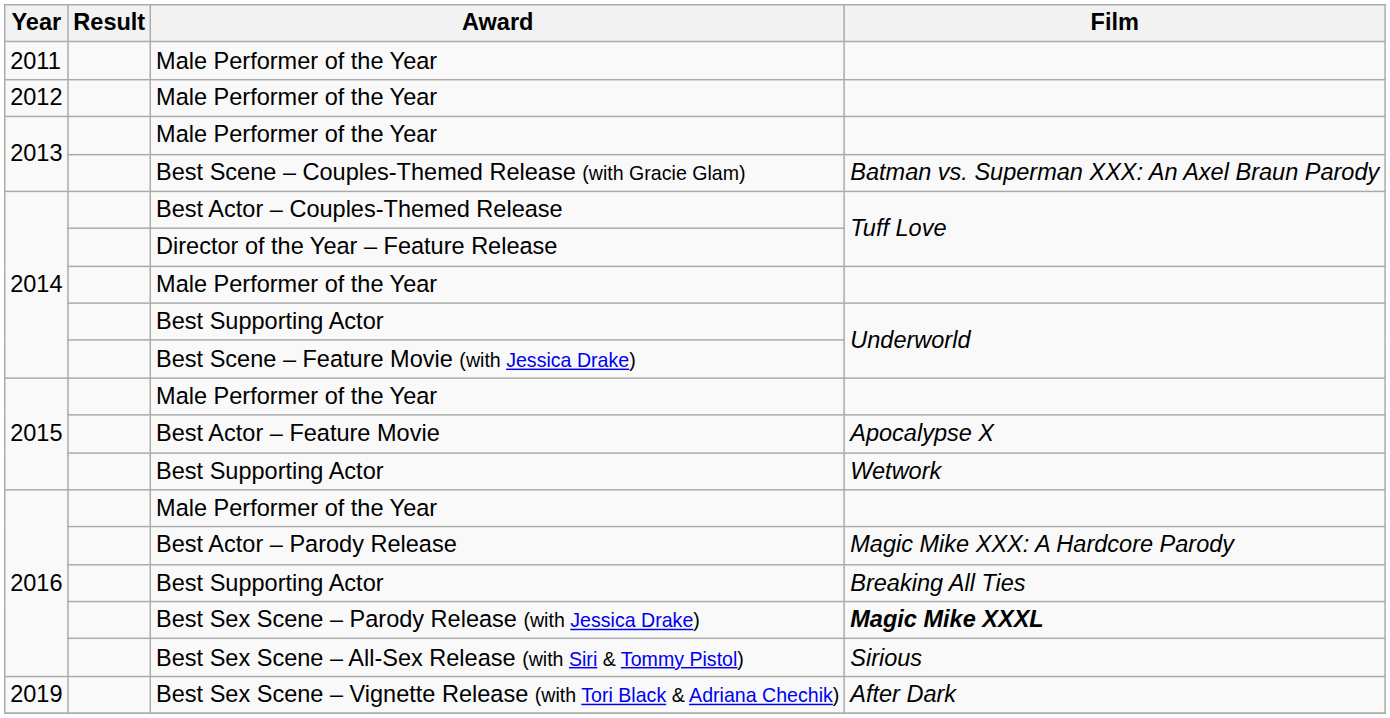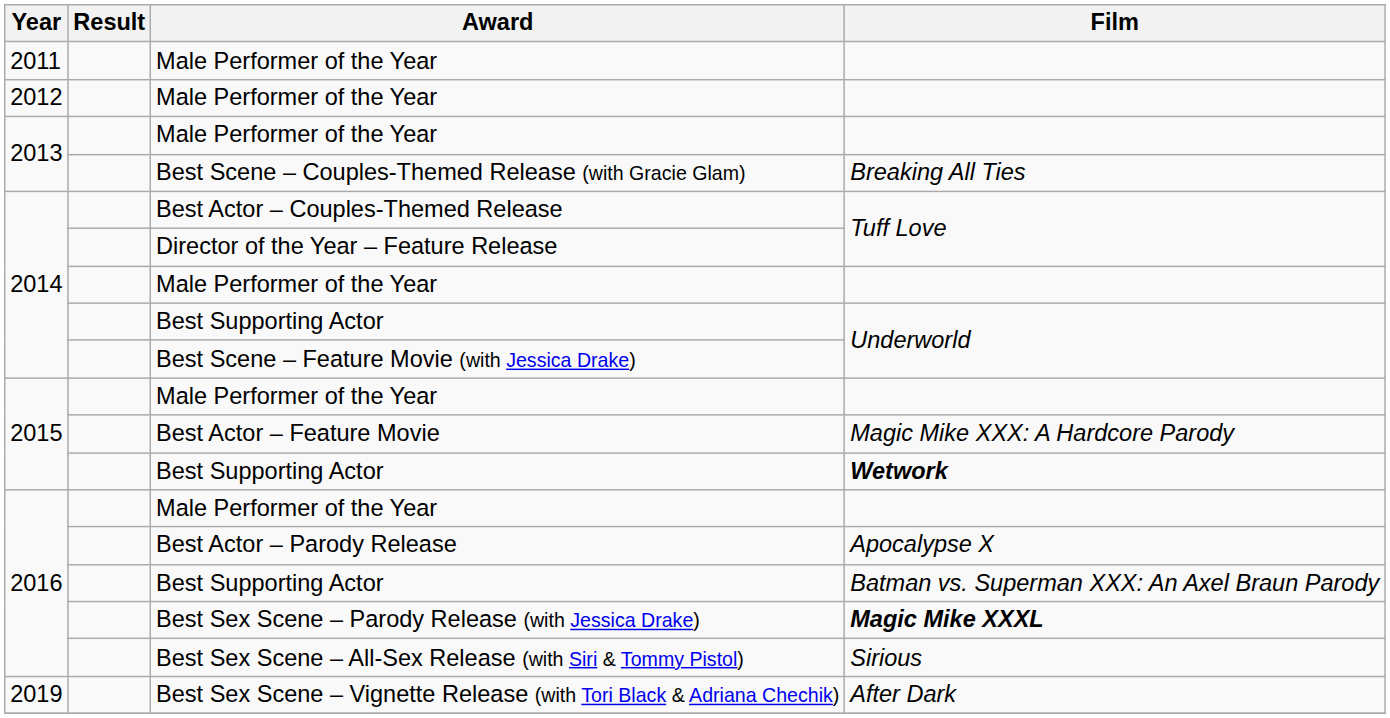(1115, 172) Batman vs. Superman XXX: An Axel Braun Parody -> (938, 172) Breaking All Ties
(922, 433) Apocalypse X -> (1042, 433) Magic Mike XXX: A Hardcore Parody
(896, 470) normal -> (899, 470) bold
(1042, 545) Magic Mike XXX: A Hardcore Parody -> (922, 545) Apocalypse X
(938, 582) Breaking All Ties -> (1115, 582) Batman vs. Superman XXX: An Axel Braun Parody
